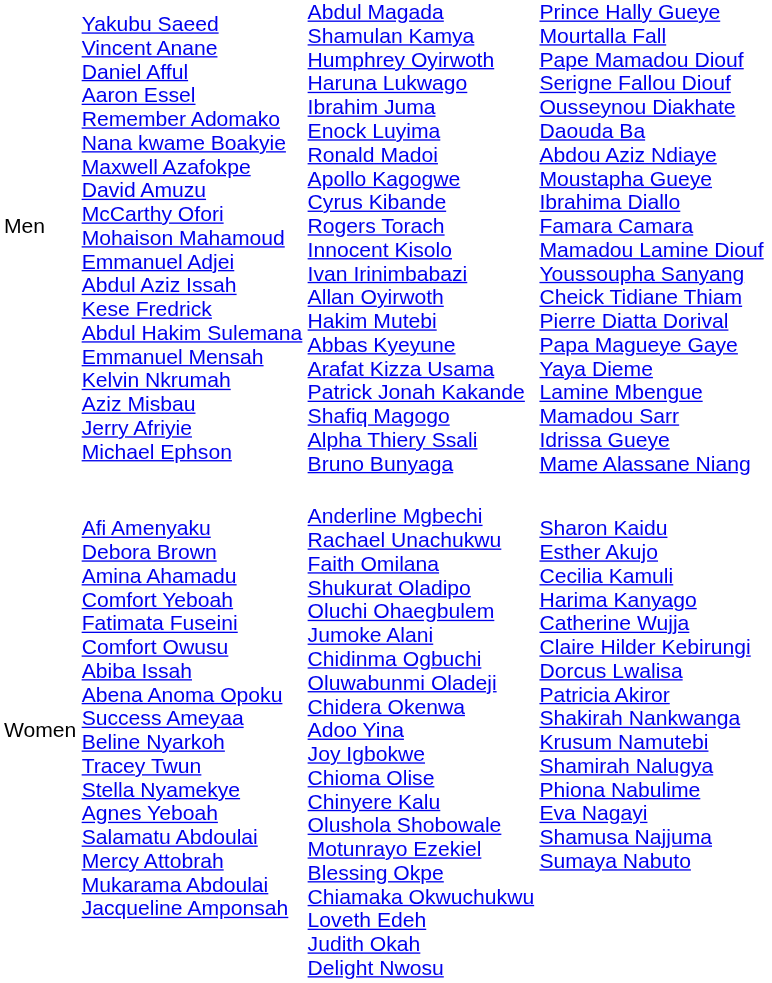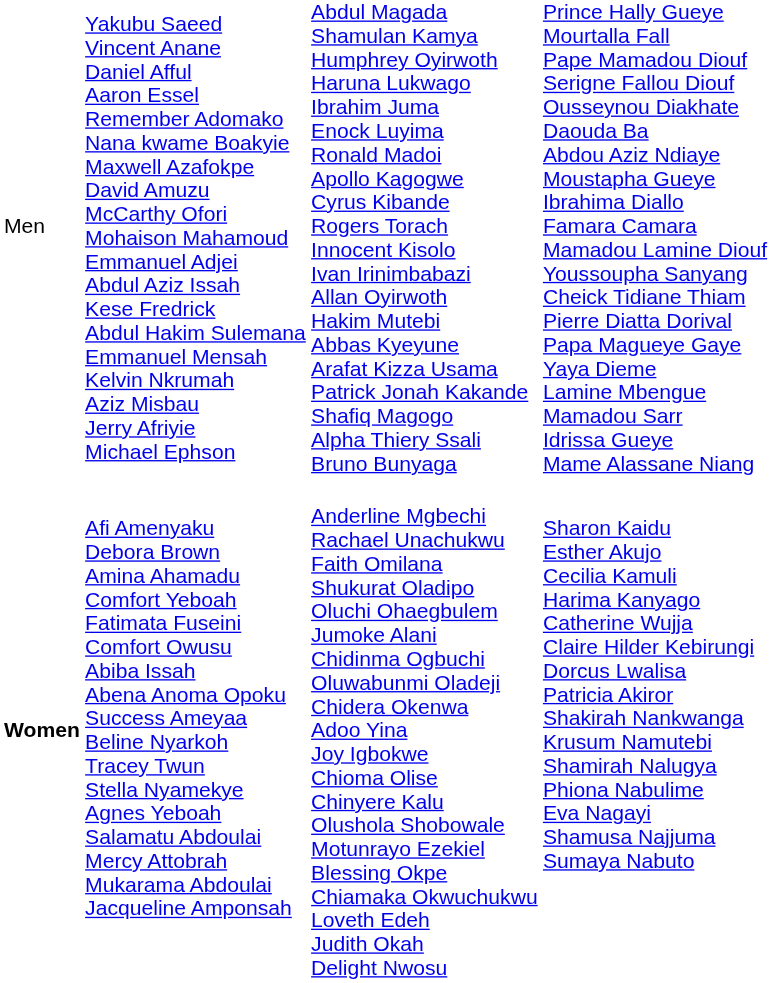(40, 730) normal -> (42, 730) bold
